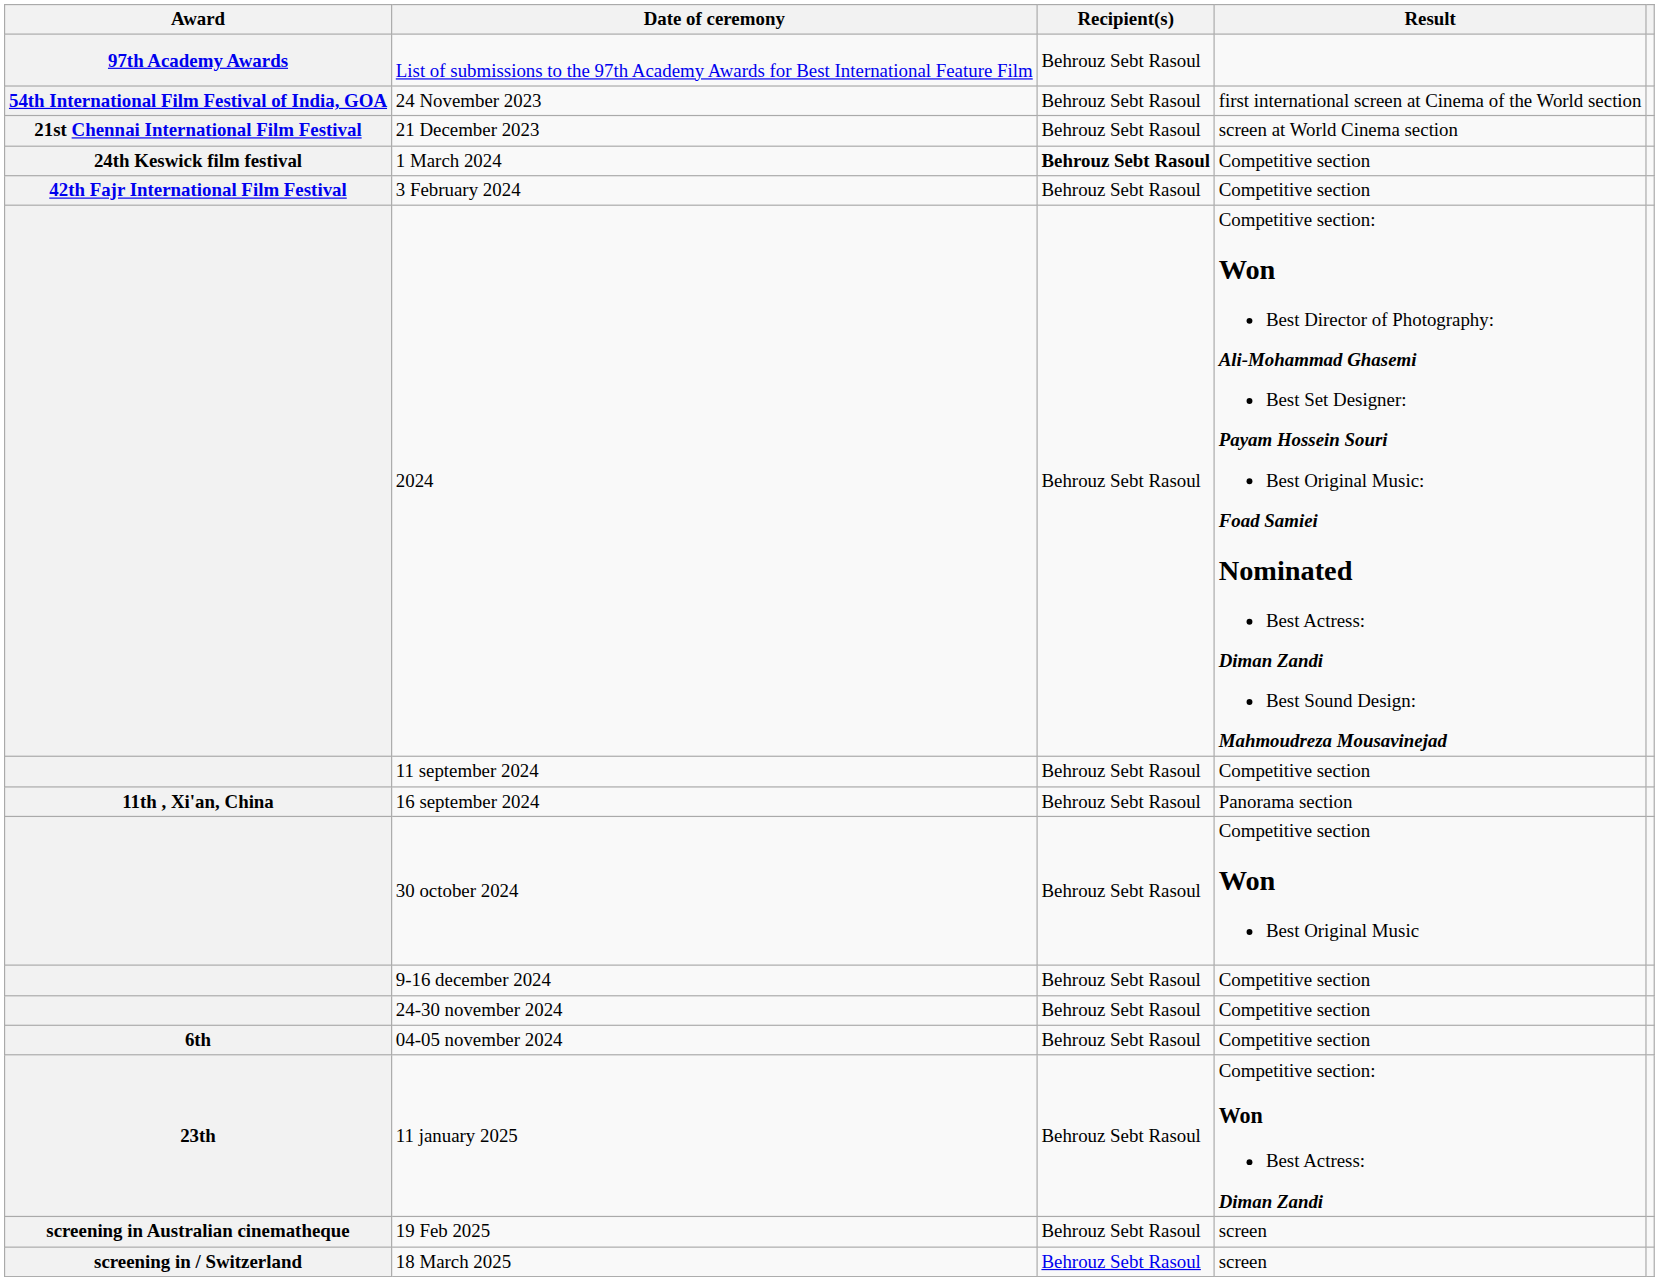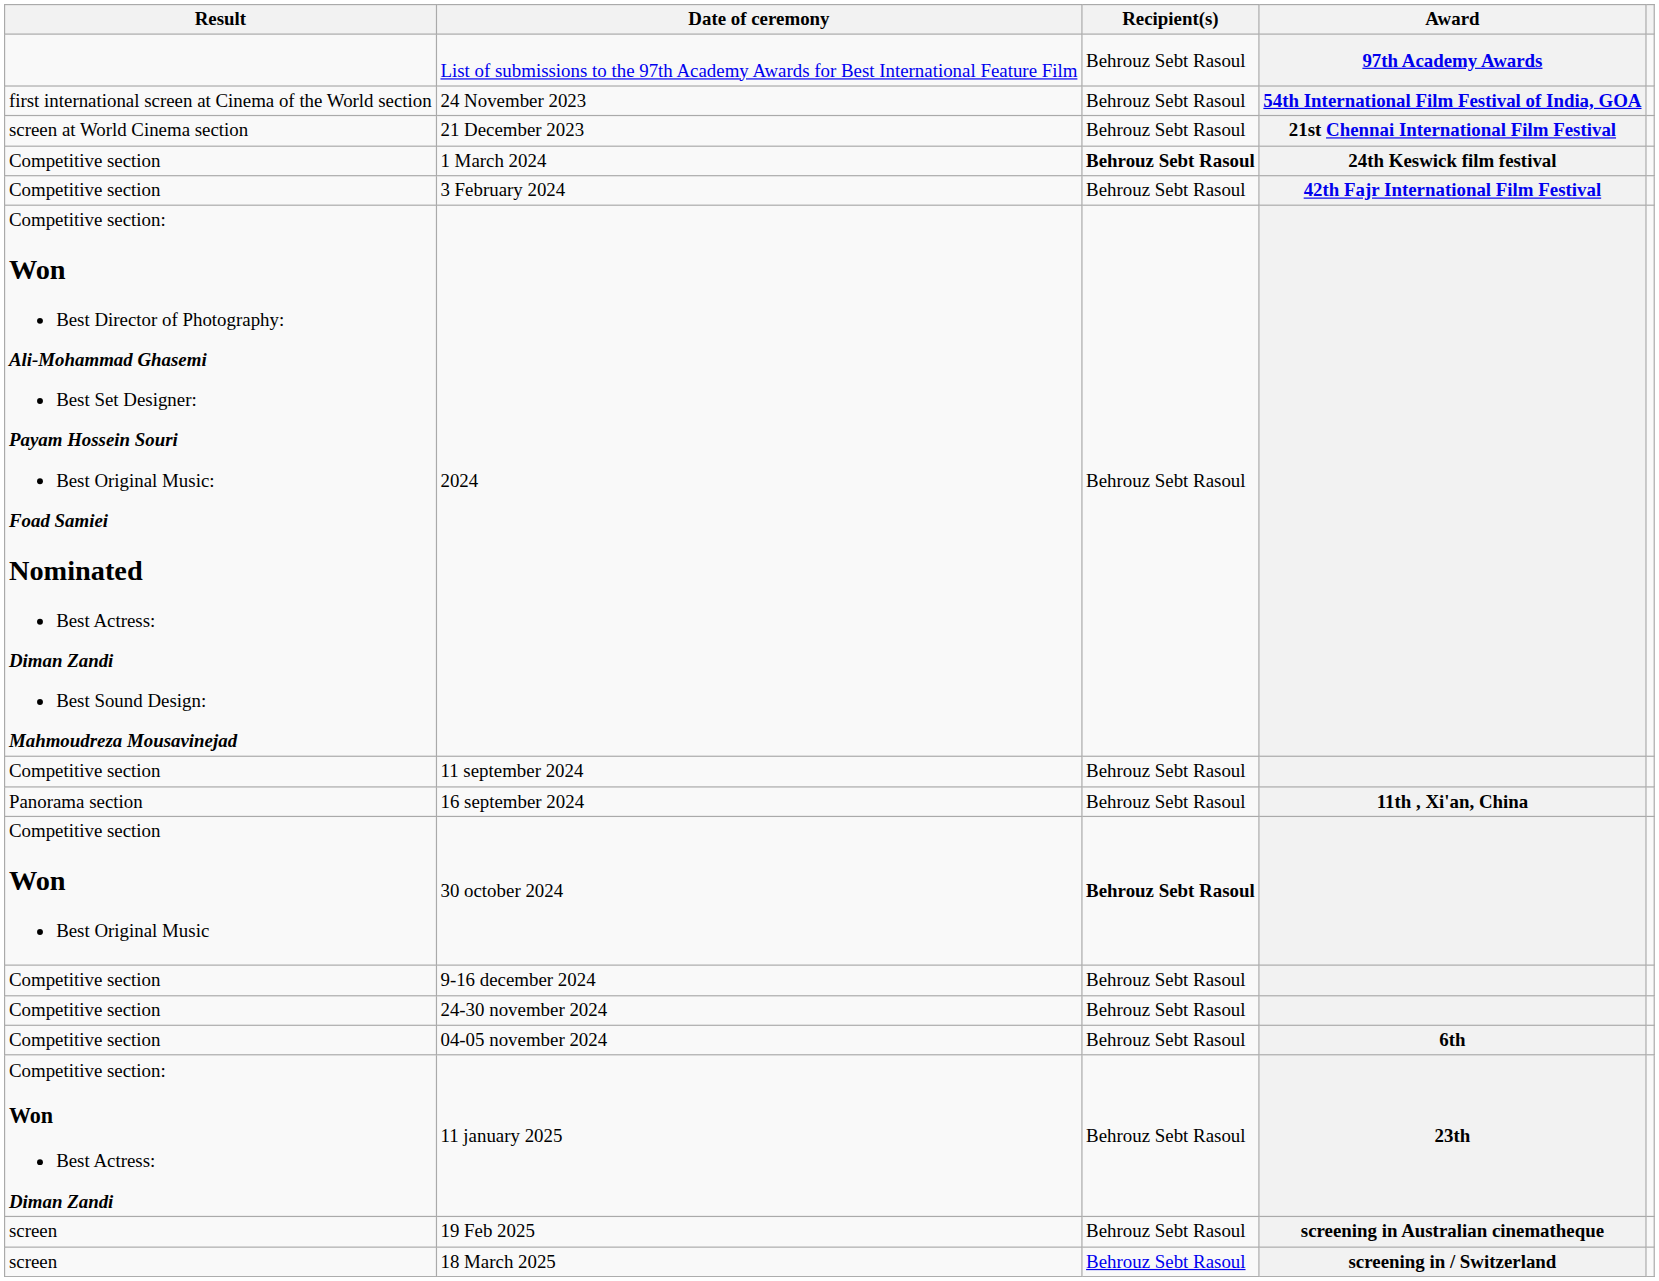columns swapped: (198, 19) <-> (1430, 19)
(1121, 890) normal -> (1170, 890) bold
